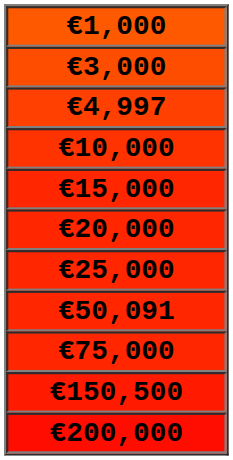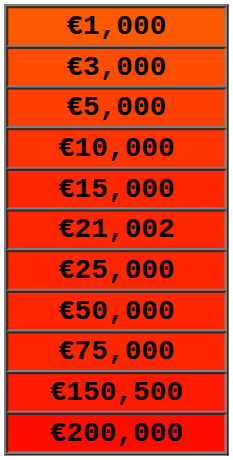(116, 108) €4,997 -> (116, 108) €5,000
(116, 230) €20,000 -> (116, 230) €21,002
(116, 311) €50,091 -> (116, 311) €50,000
